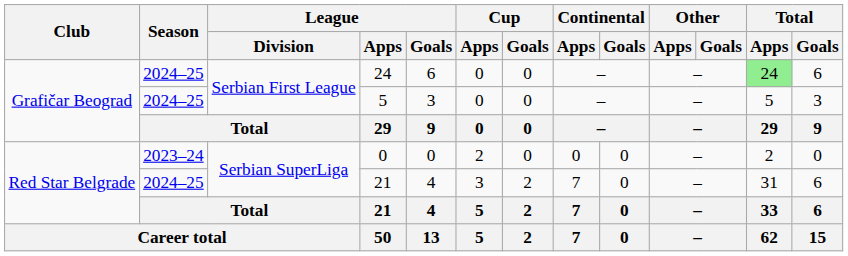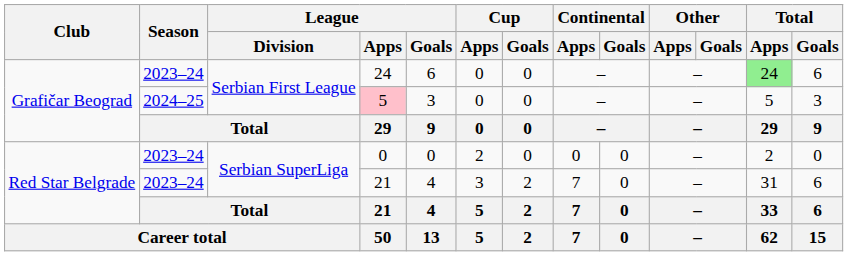(173, 73) 2024–25 -> (173, 73) 2023–24
(383, 100) no background -> (383, 100) pink background
(173, 182) 2024–25 -> (173, 182) 2023–24
